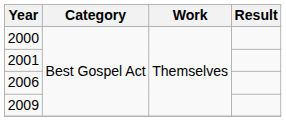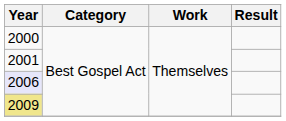(23, 82) no background -> (23, 82) lavender background
(23, 104) no background -> (23, 104) khaki background
